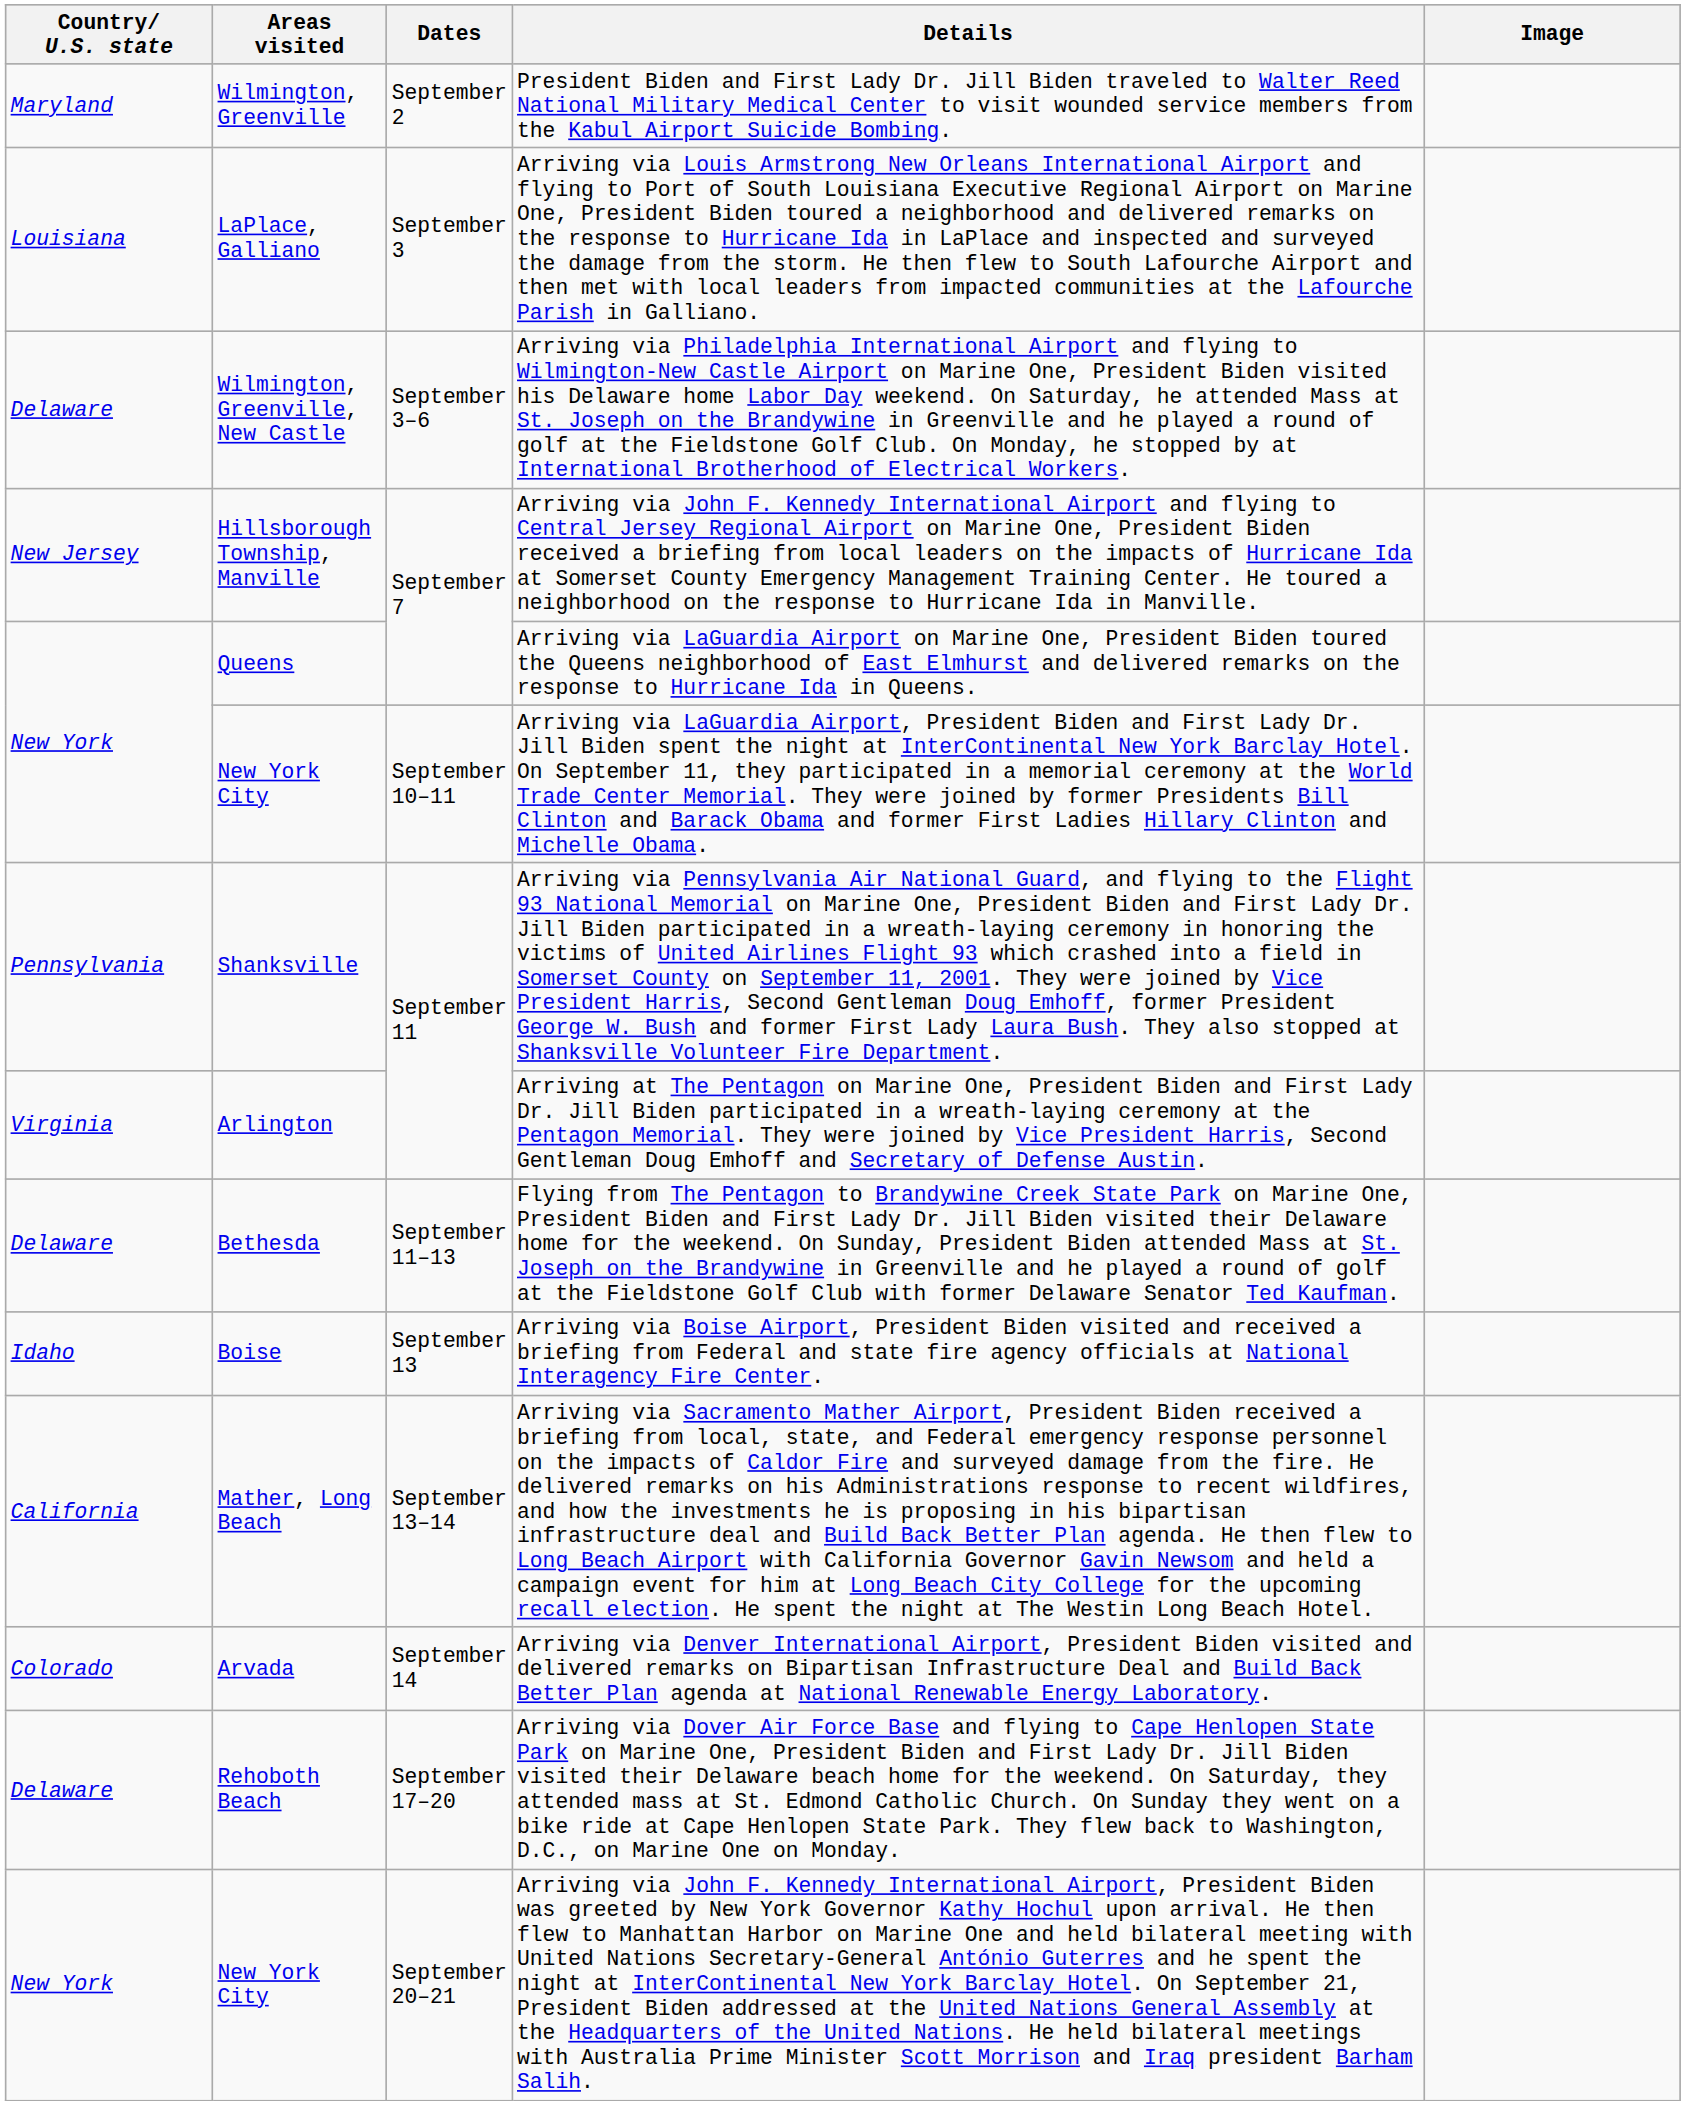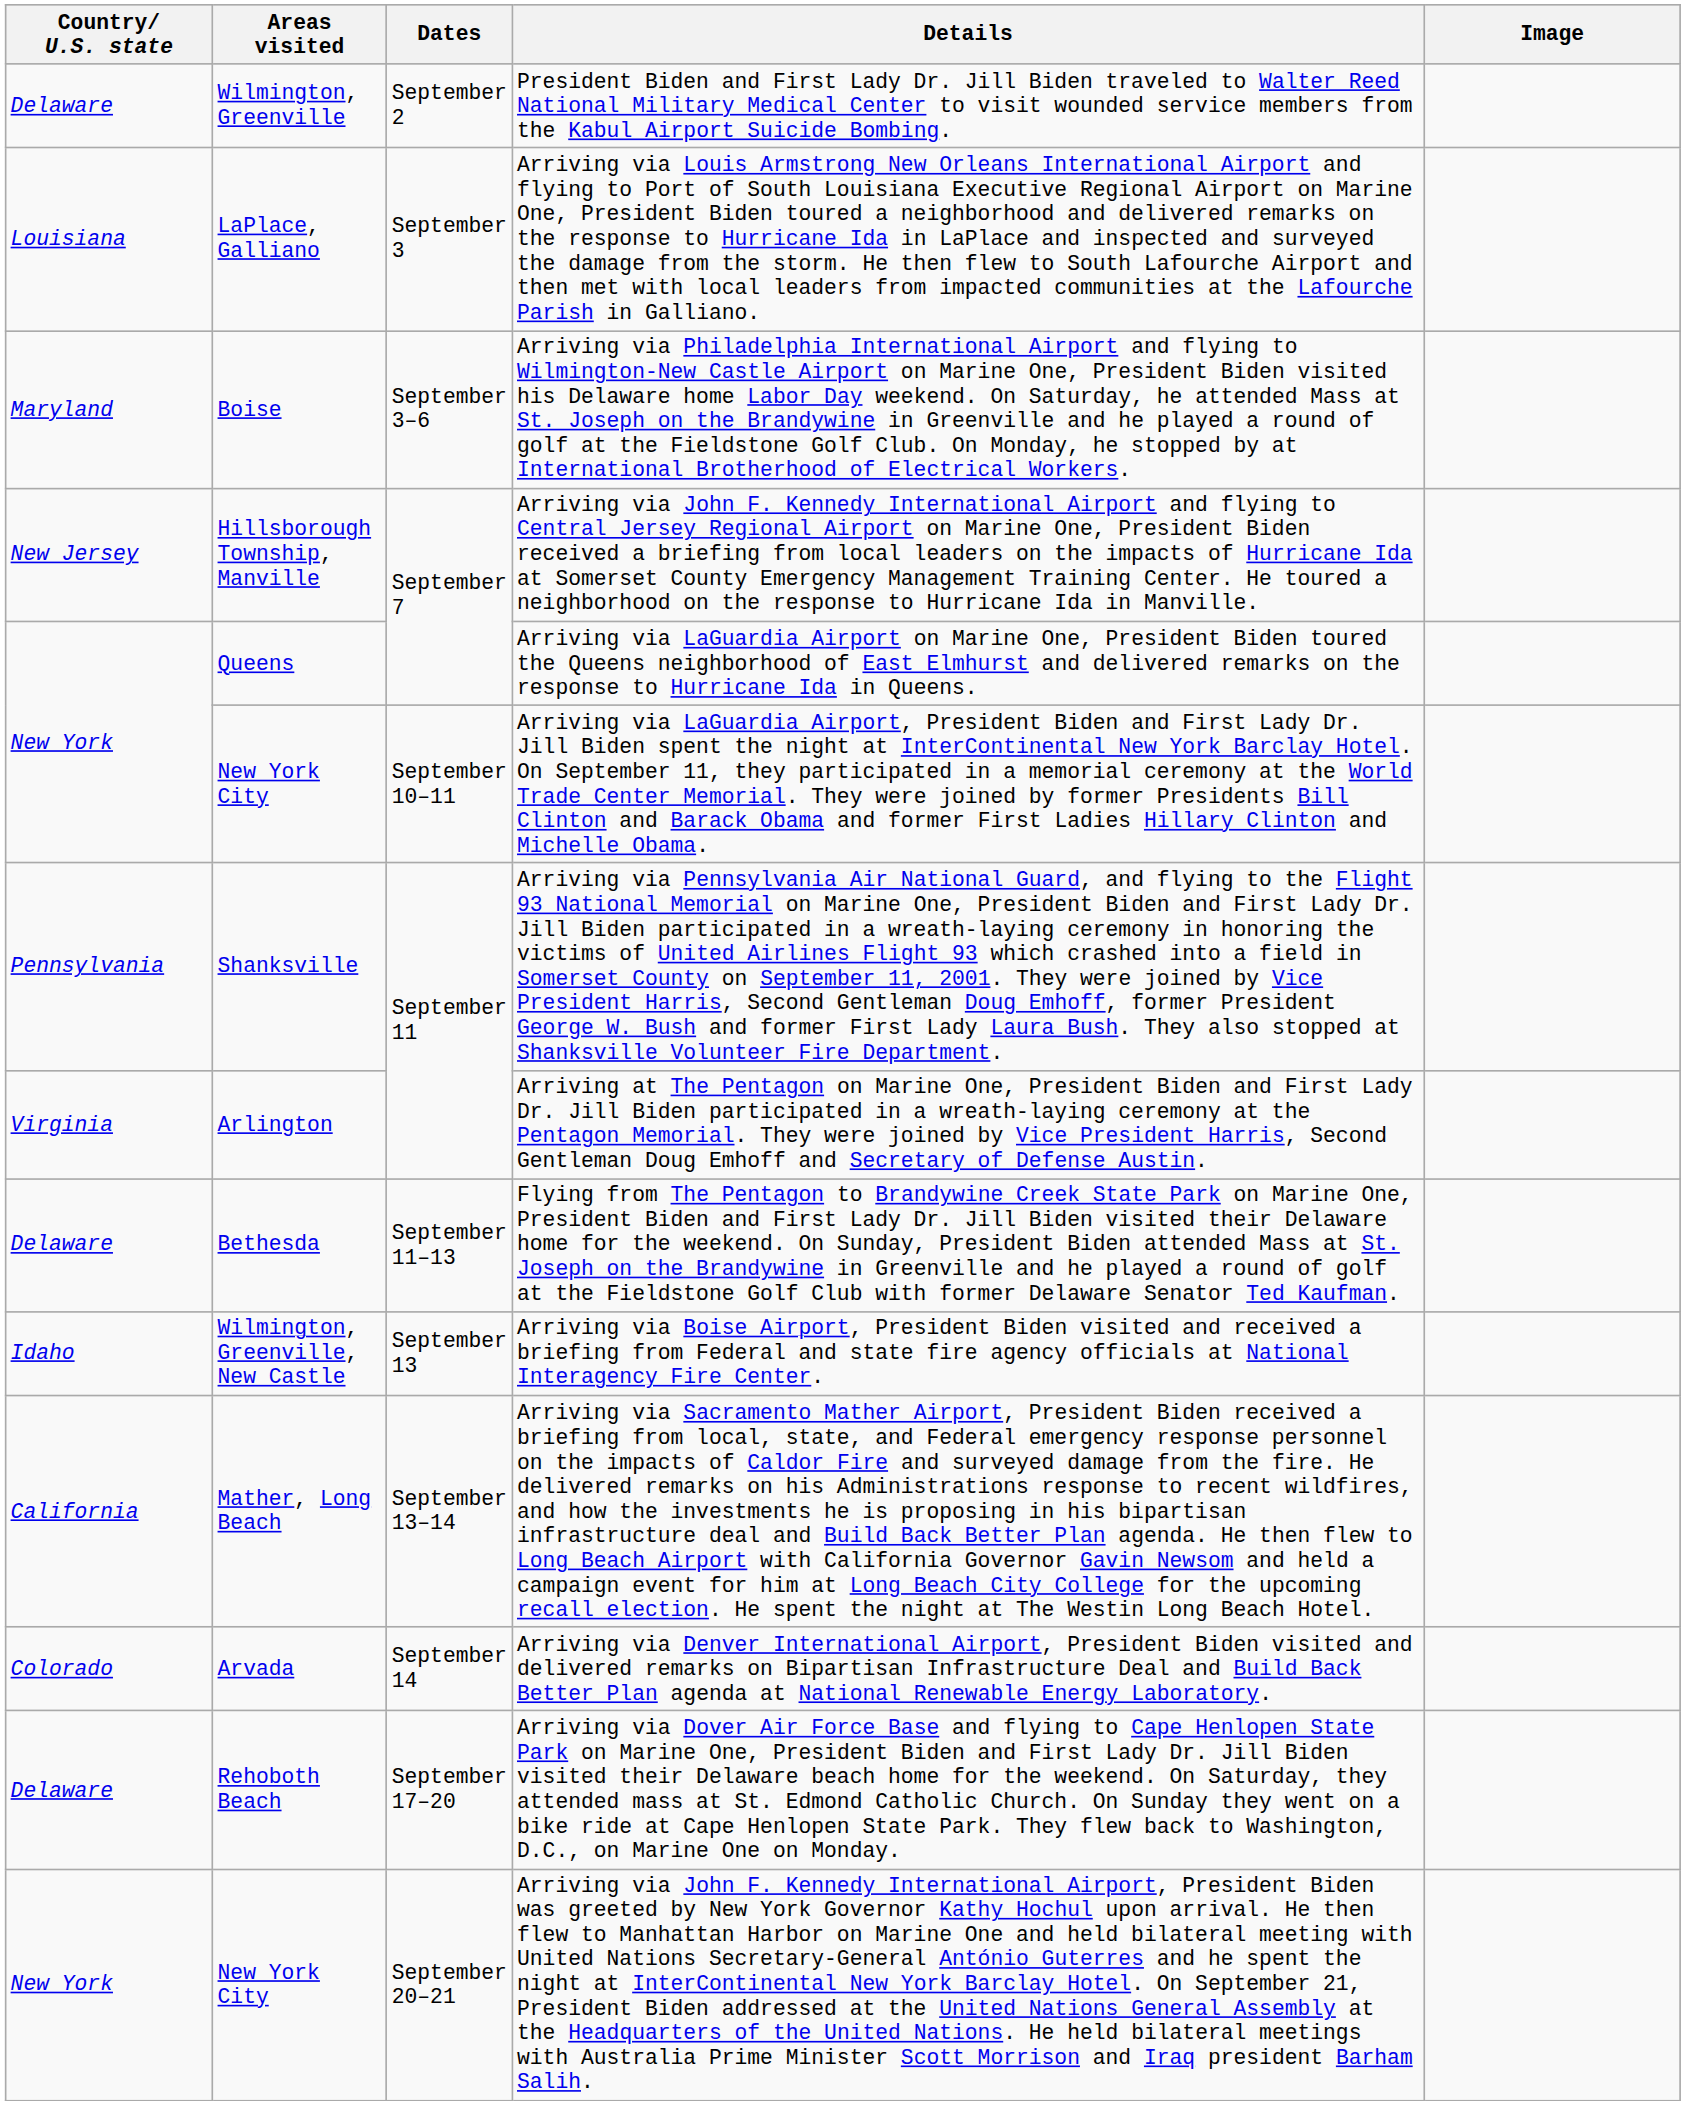(62, 106) Maryland -> (62, 106) Delaware
(62, 409) Delaware -> (62, 409) Maryland
(288, 409) Wilmington, Greenville, New Castle -> (250, 409) Boise
(250, 1354) Boise -> (288, 1354) Wilmington, Greenville, New Castle
